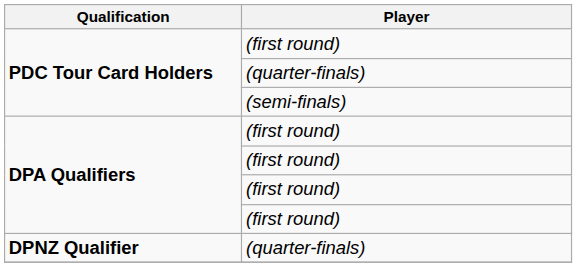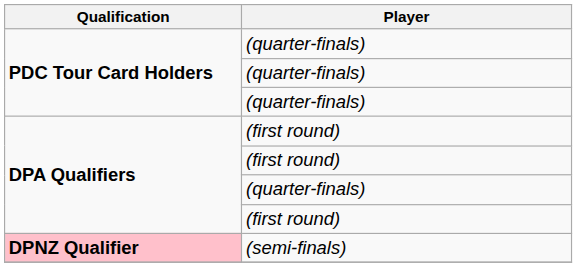(293, 43) (first round) -> (306, 43) (quarter-finals)
(296, 101) (semi-finals) -> (306, 101) (quarter-finals)
(293, 189) (first round) -> (306, 189) (quarter-finals)
(74, 247) no background -> (74, 247) pink background
(306, 247) (quarter-finals) -> (296, 247) (semi-finals)
